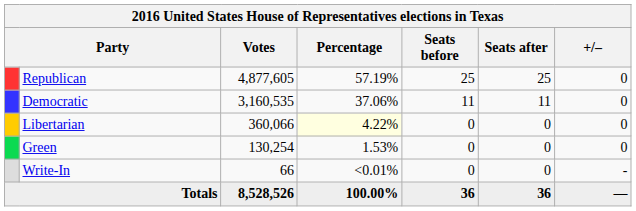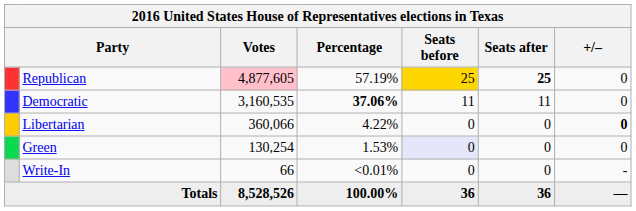(266, 78) no background -> (266, 78) pink background
(468, 78) no background -> (468, 78) gold background
(544, 78) normal -> (544, 78) bold
(377, 101) normal -> (376, 101) bold
(380, 125) lightyellow background -> (380, 125) no background
(624, 125) normal -> (624, 125) bold
(471, 148) no background -> (471, 148) lavender background
